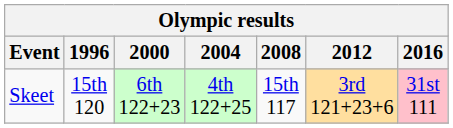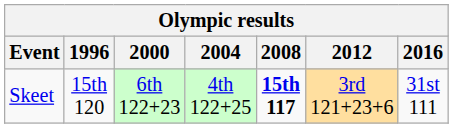(281, 95) normal -> (281, 95) bold
(423, 95) pink background -> (423, 95) no background
